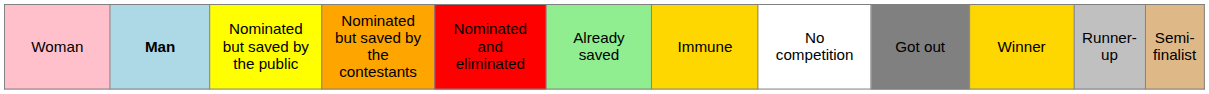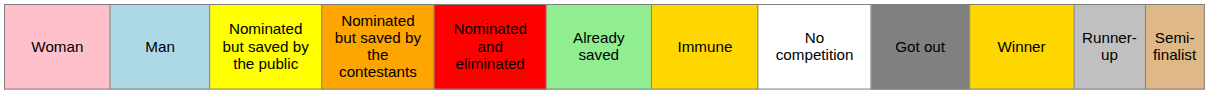(160, 46) bold -> (160, 46) normal
